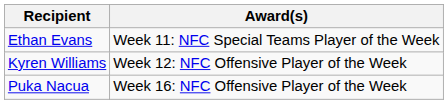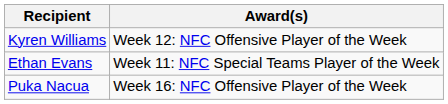rows swapped: (50, 39) <-> (57, 63)
